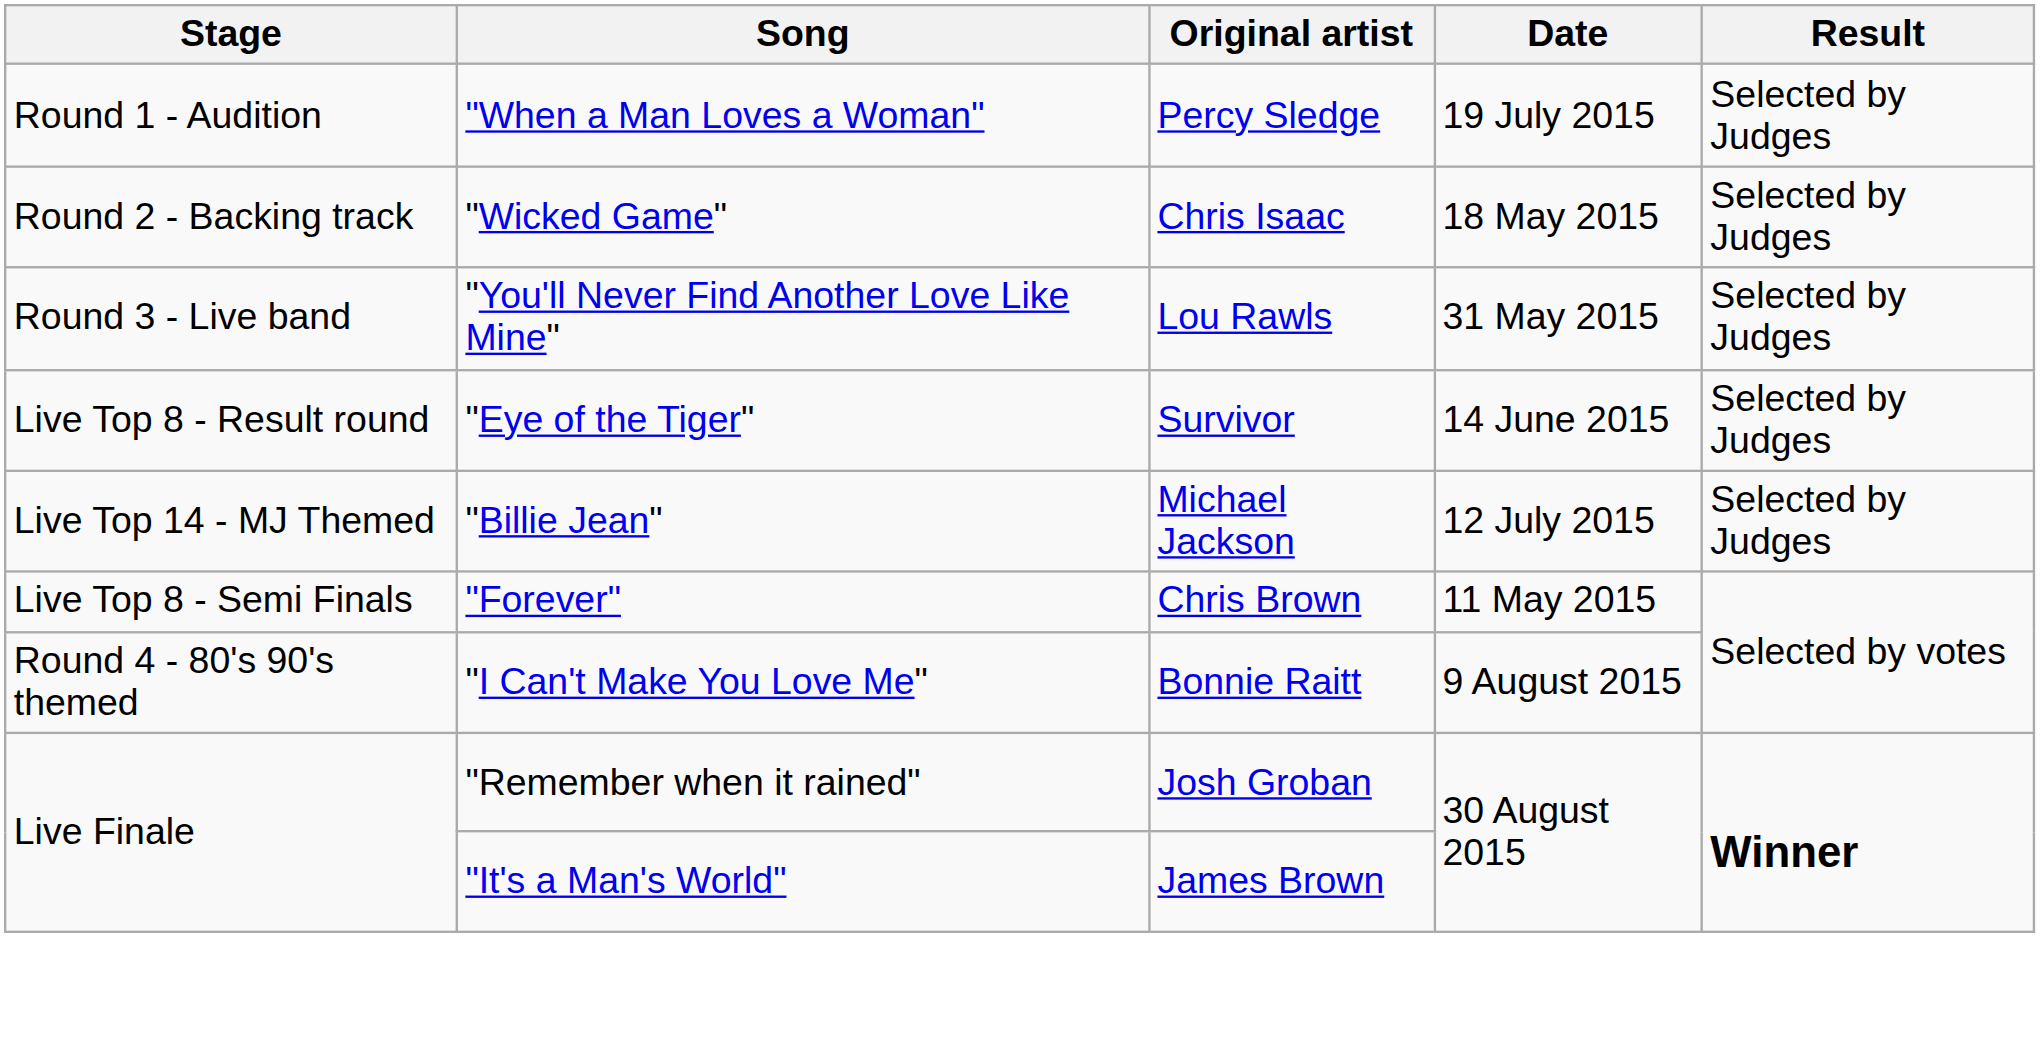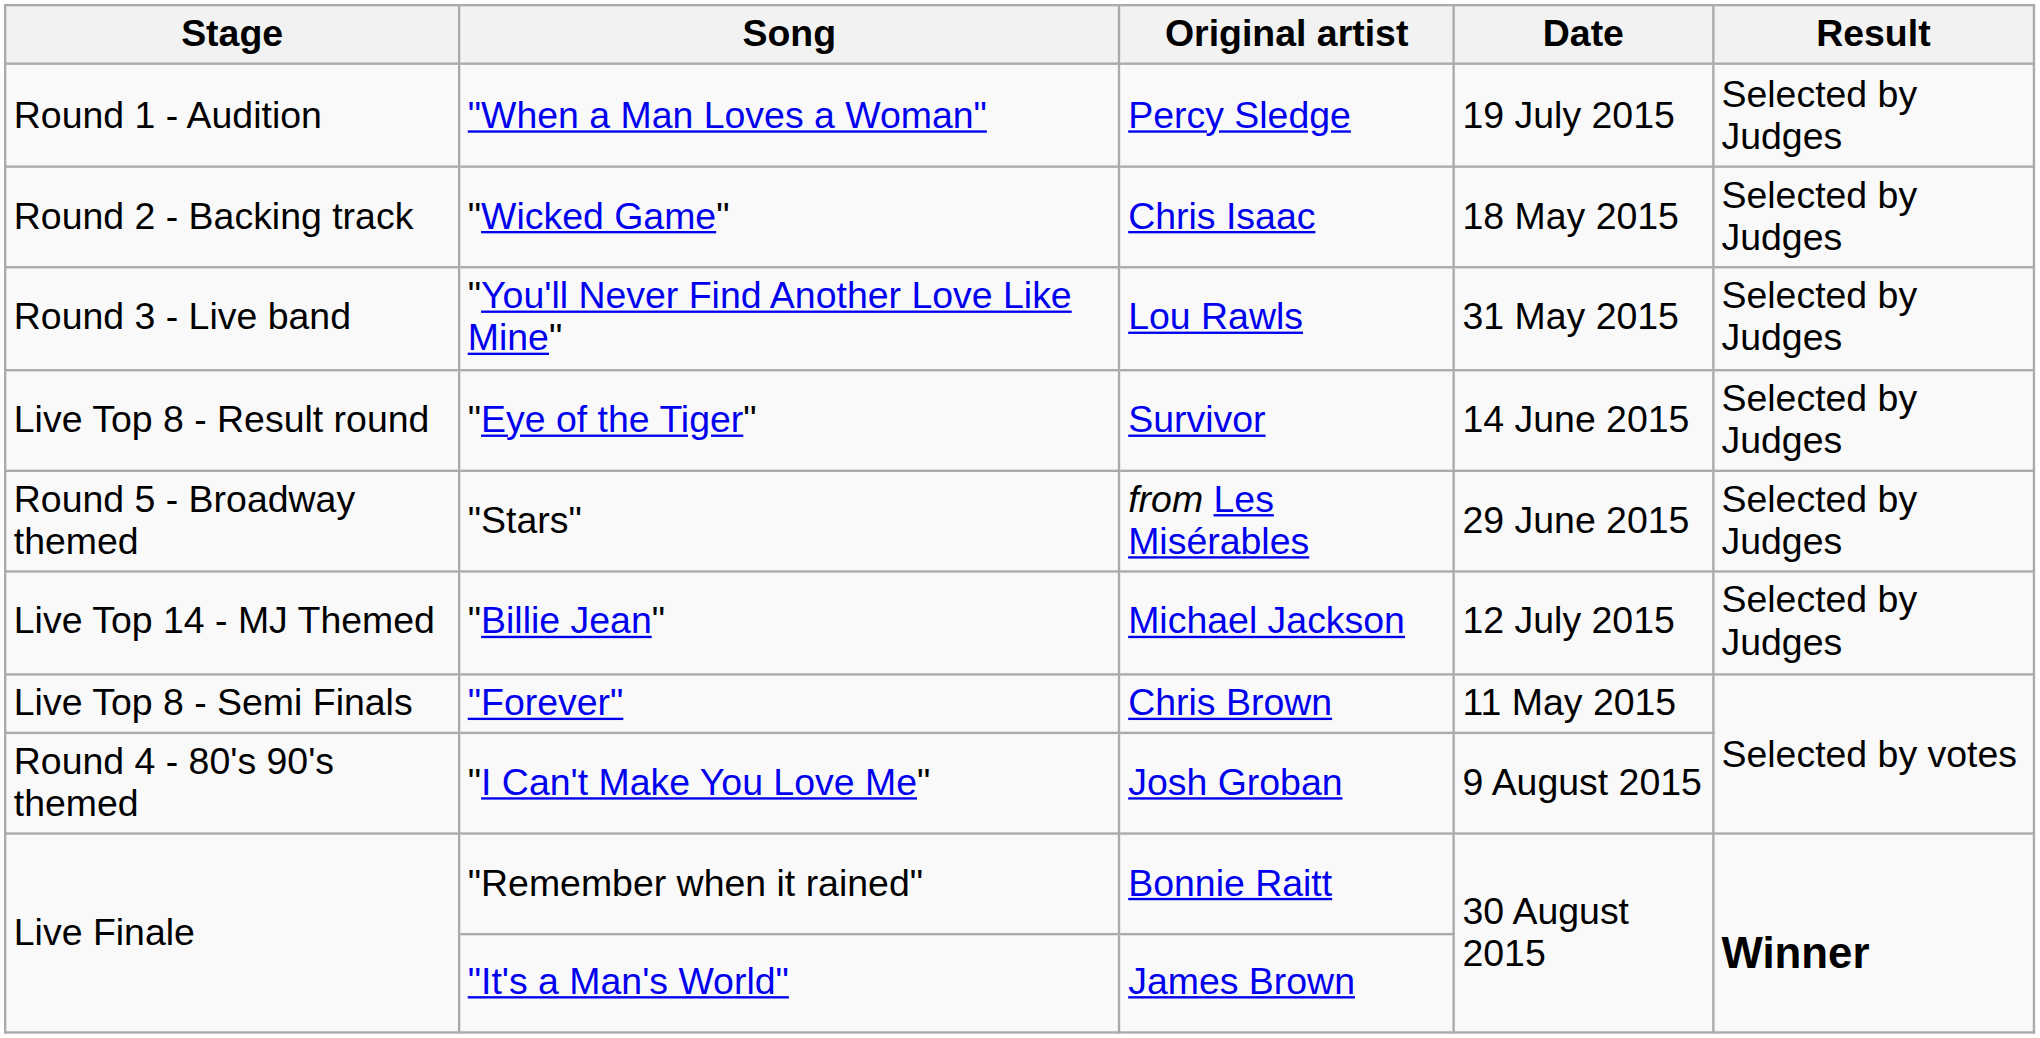+ row: (525, 520)
(1259, 681) Bonnie Raitt -> (1235, 782) Josh Groban
(1265, 781) Josh Groban -> (1230, 883) Bonnie Raitt
